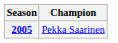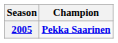(73, 29) normal -> (76, 29) bold
